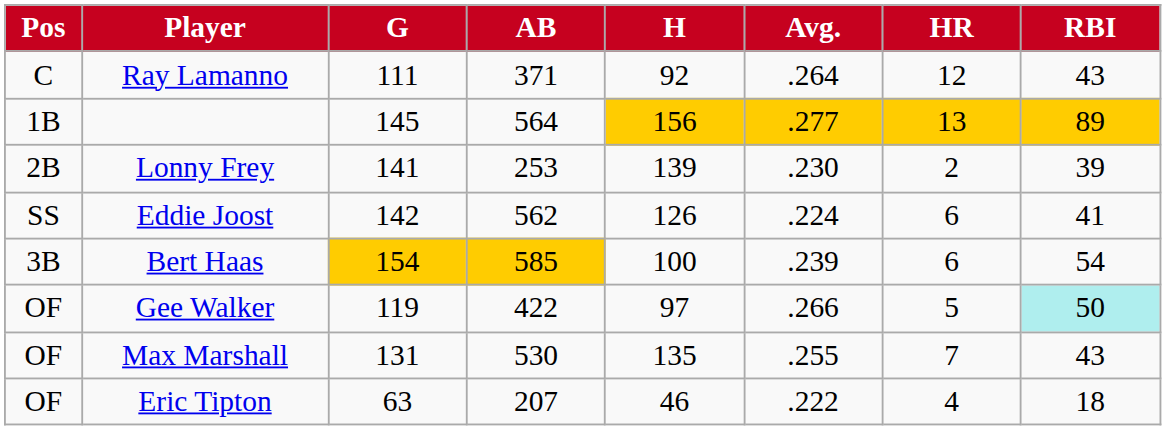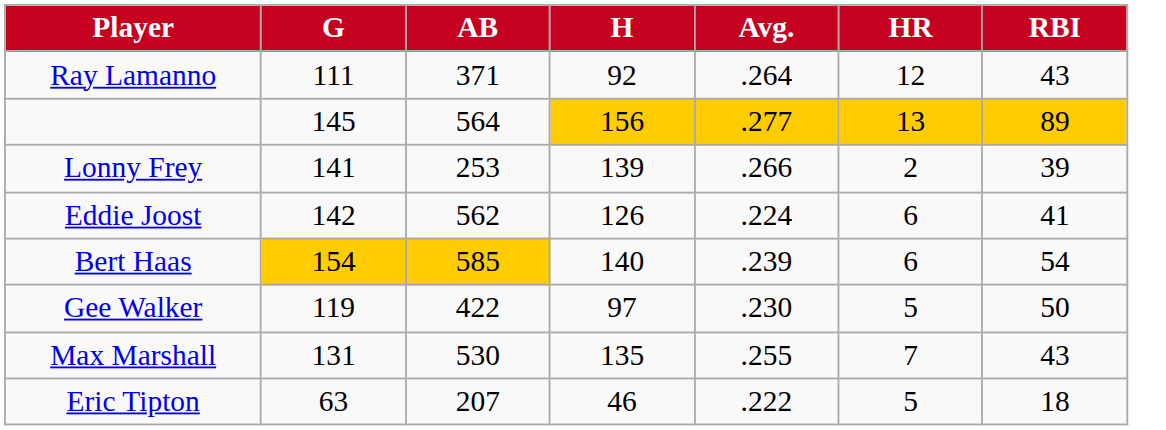- column: (43, 27)
(813, 167) .230 -> (766, 167) .266
(675, 261) 100 -> (622, 261) 140
(813, 307) .266 -> (766, 307) .230
(1090, 307) paleturquoise background -> (1055, 307) no background
(952, 401) 4 -> (911, 401) 5
